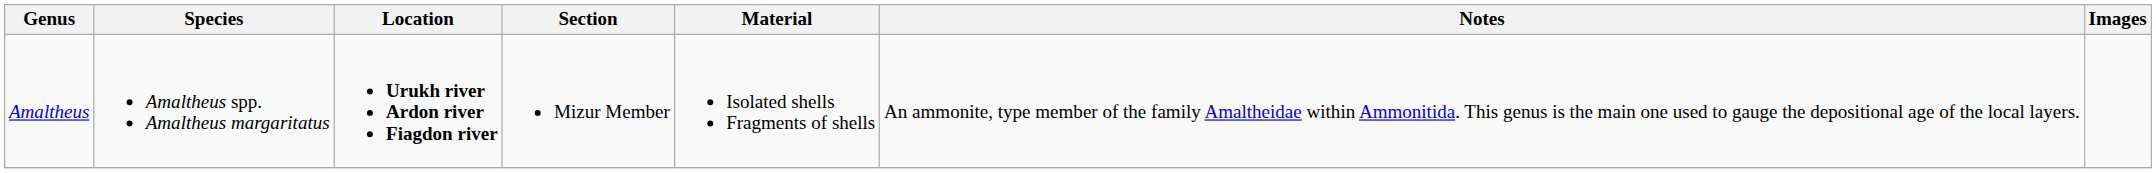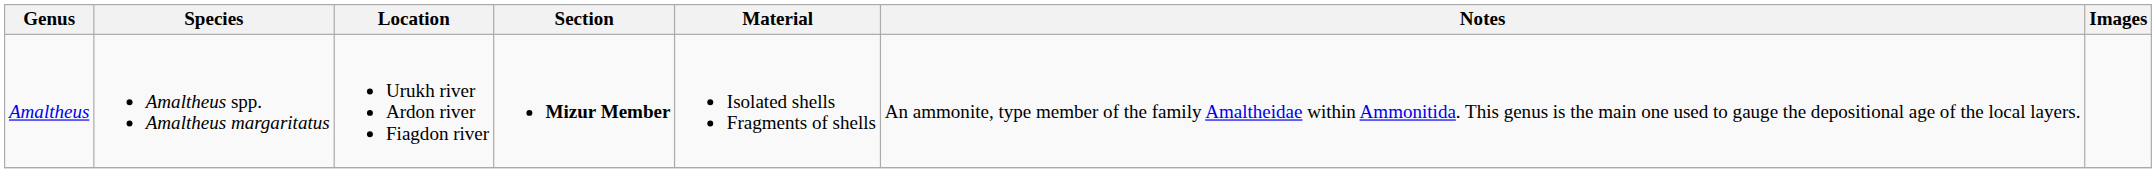(418, 112) bold -> (414, 112) normal
(588, 112) normal -> (584, 112) bold
